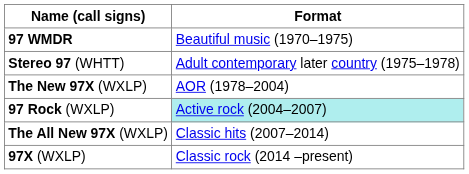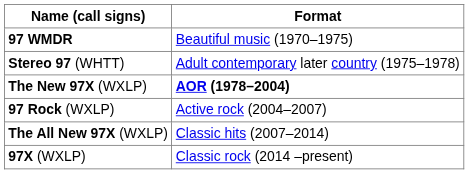(232, 86) normal -> (233, 86) bold
(251, 110) paleturquoise background -> (251, 110) no background
